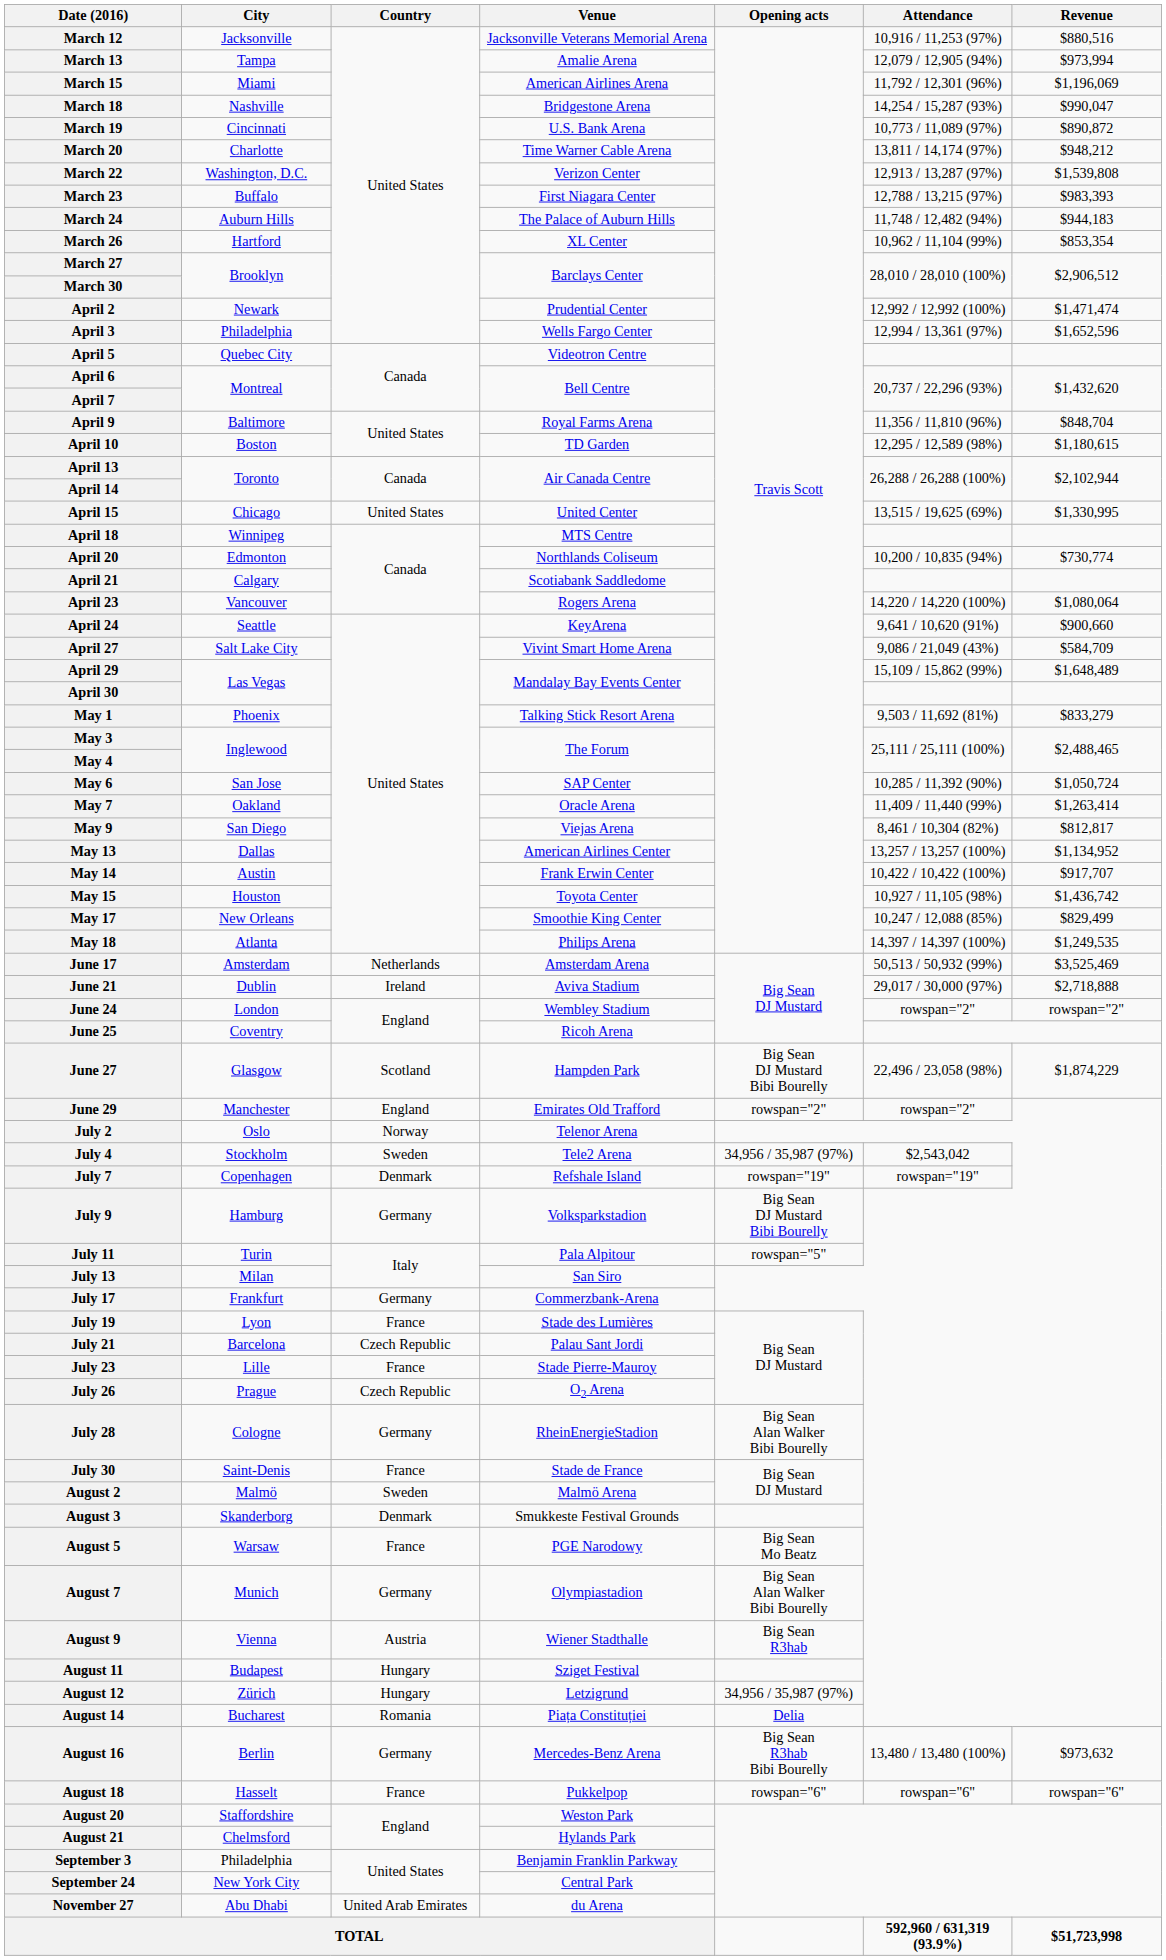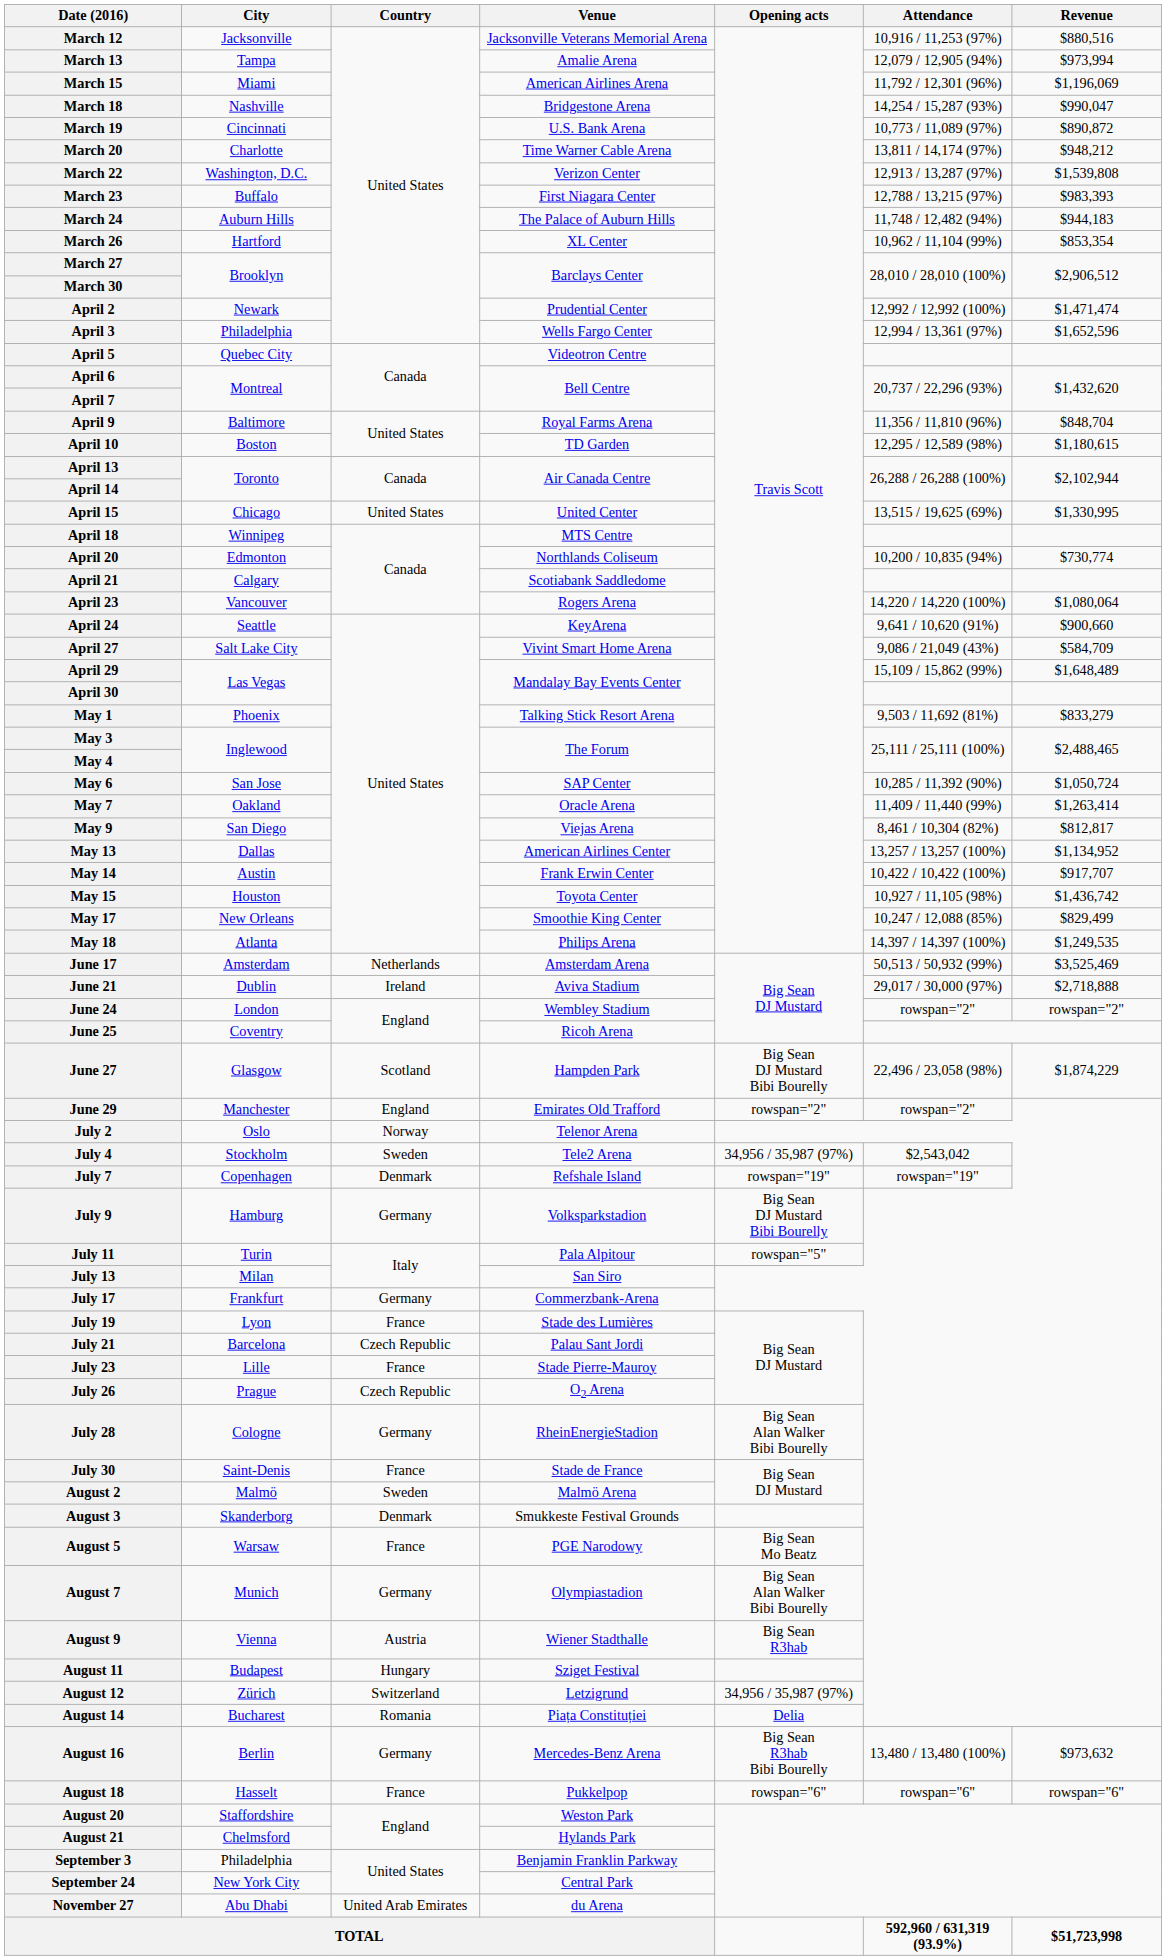(405, 1692) Hungary -> (405, 1692) Switzerland
